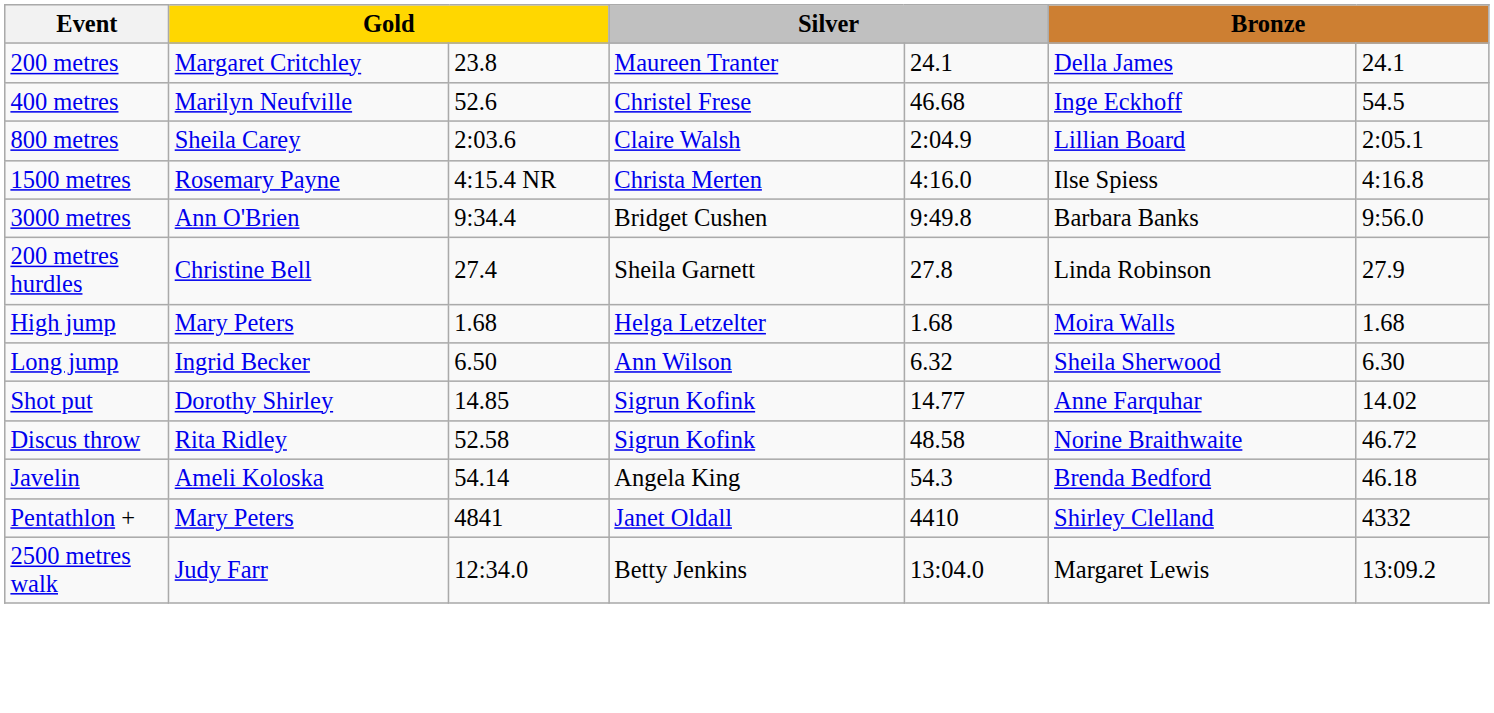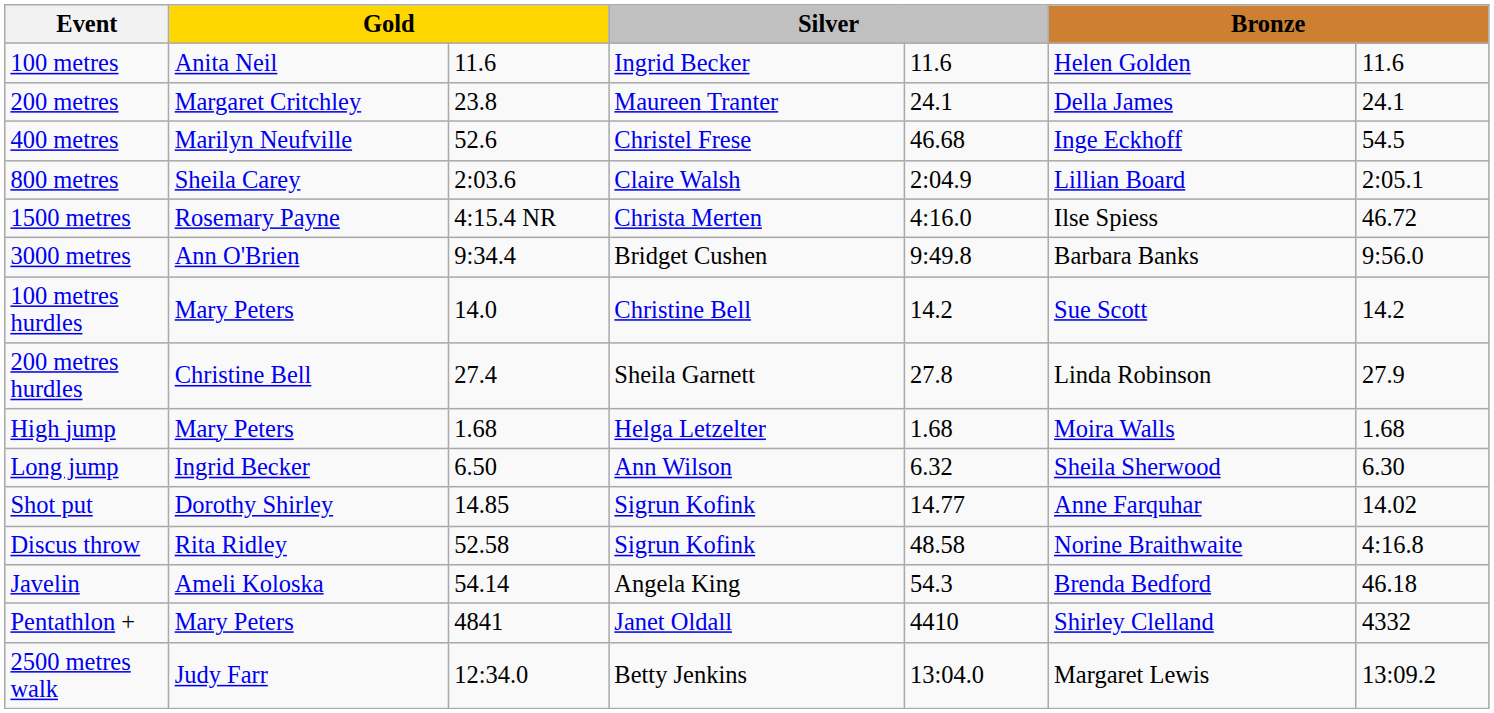+ row: (64, 62)
(1393, 179) 4:16.8 -> (1389, 218) 46.72
+ row: (64, 309)
(1389, 439) 46.72 -> (1393, 544) 4:16.8
